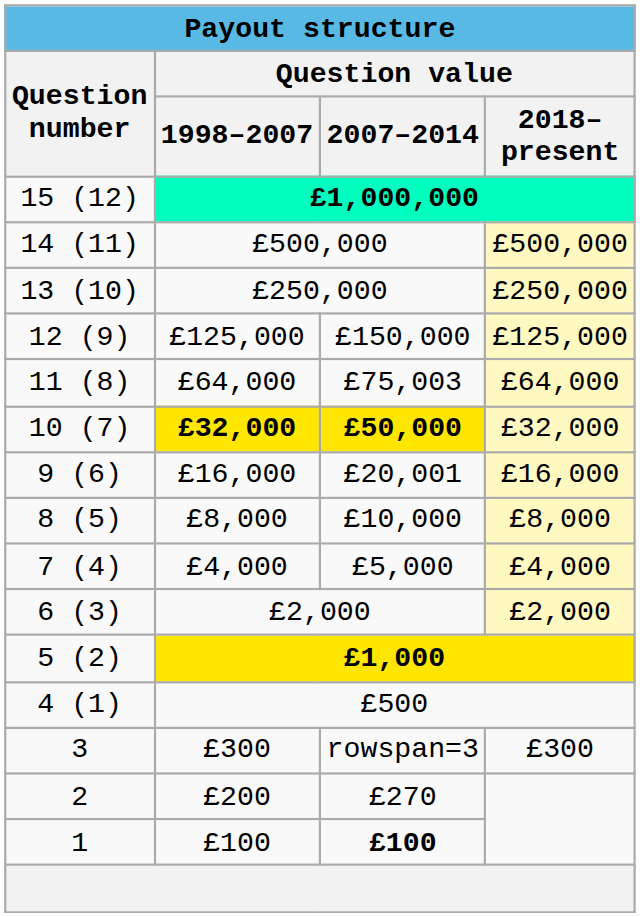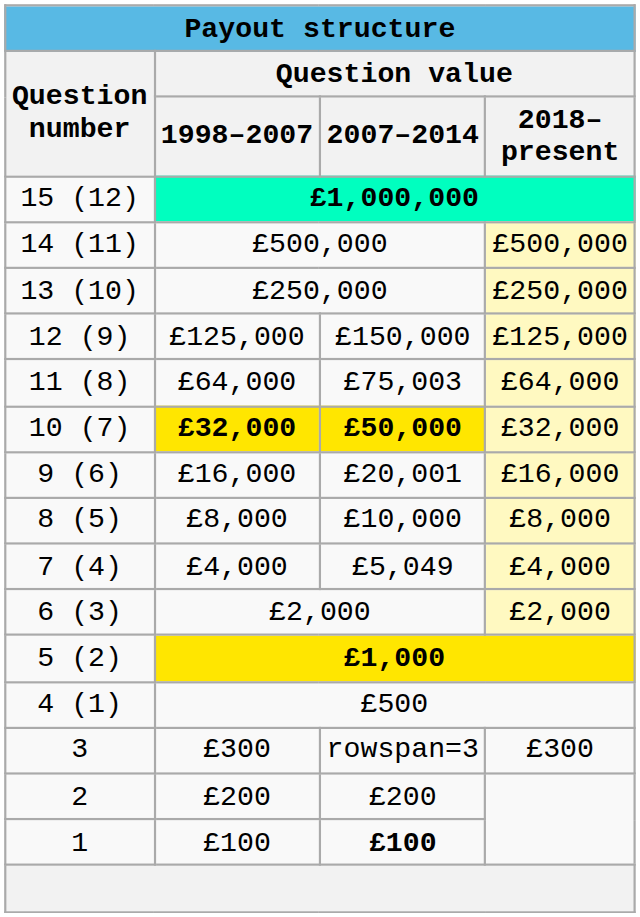(403, 567) £5,000 -> (403, 567) £5,049
(403, 796) £270 -> (403, 796) £200
